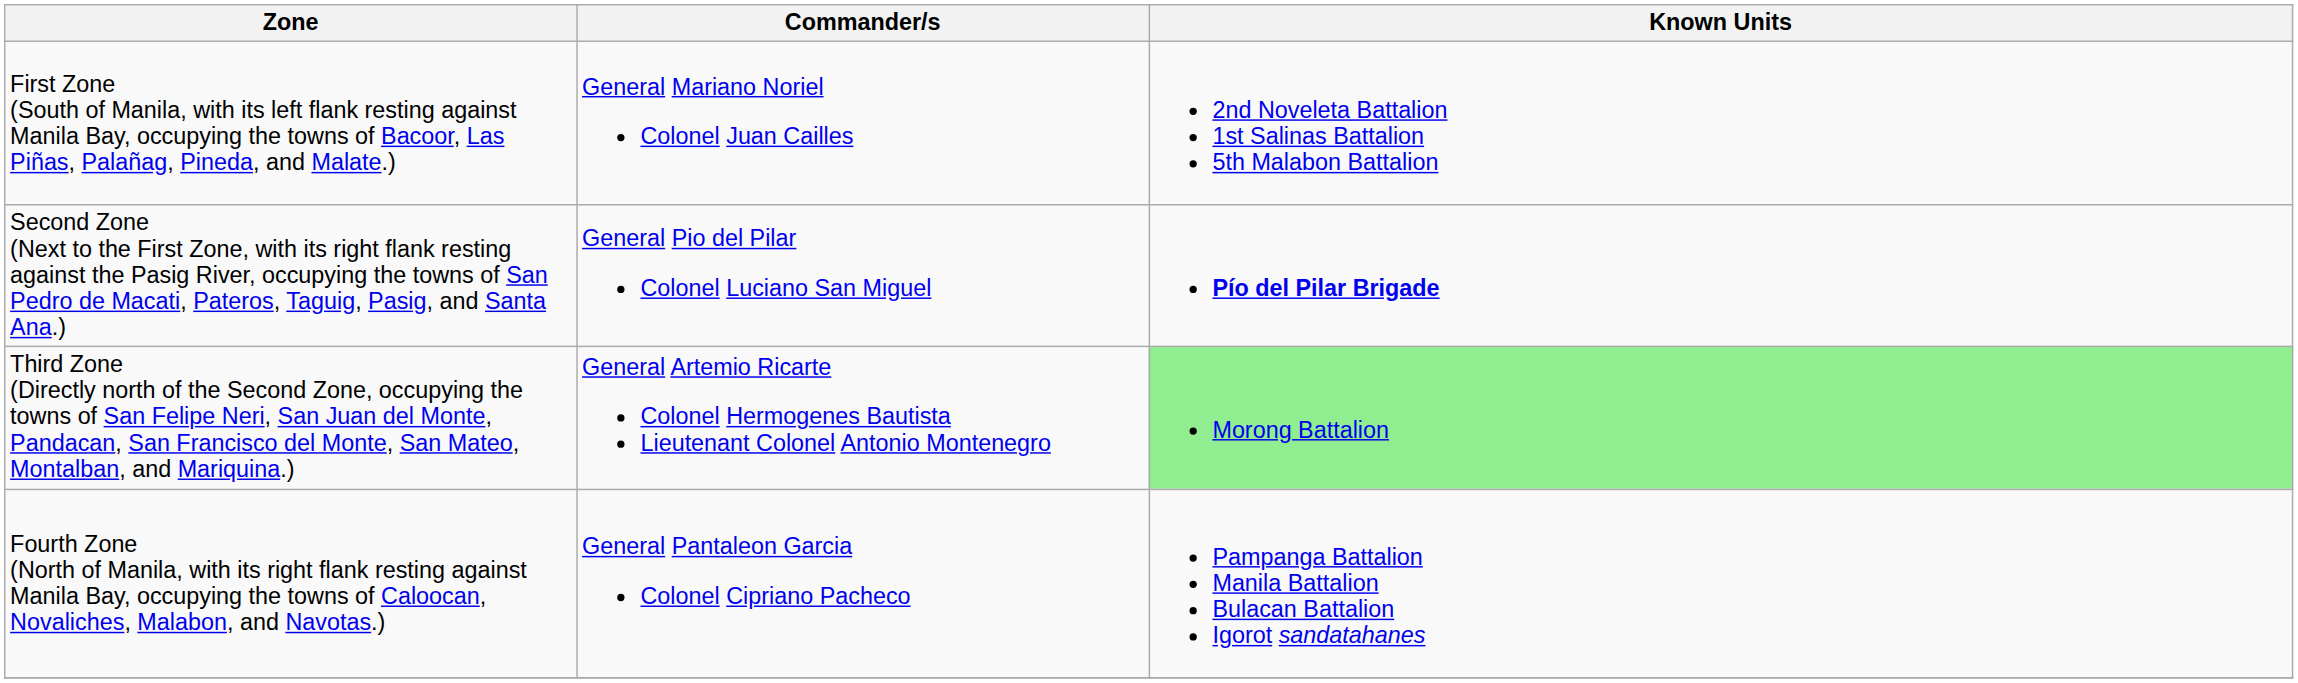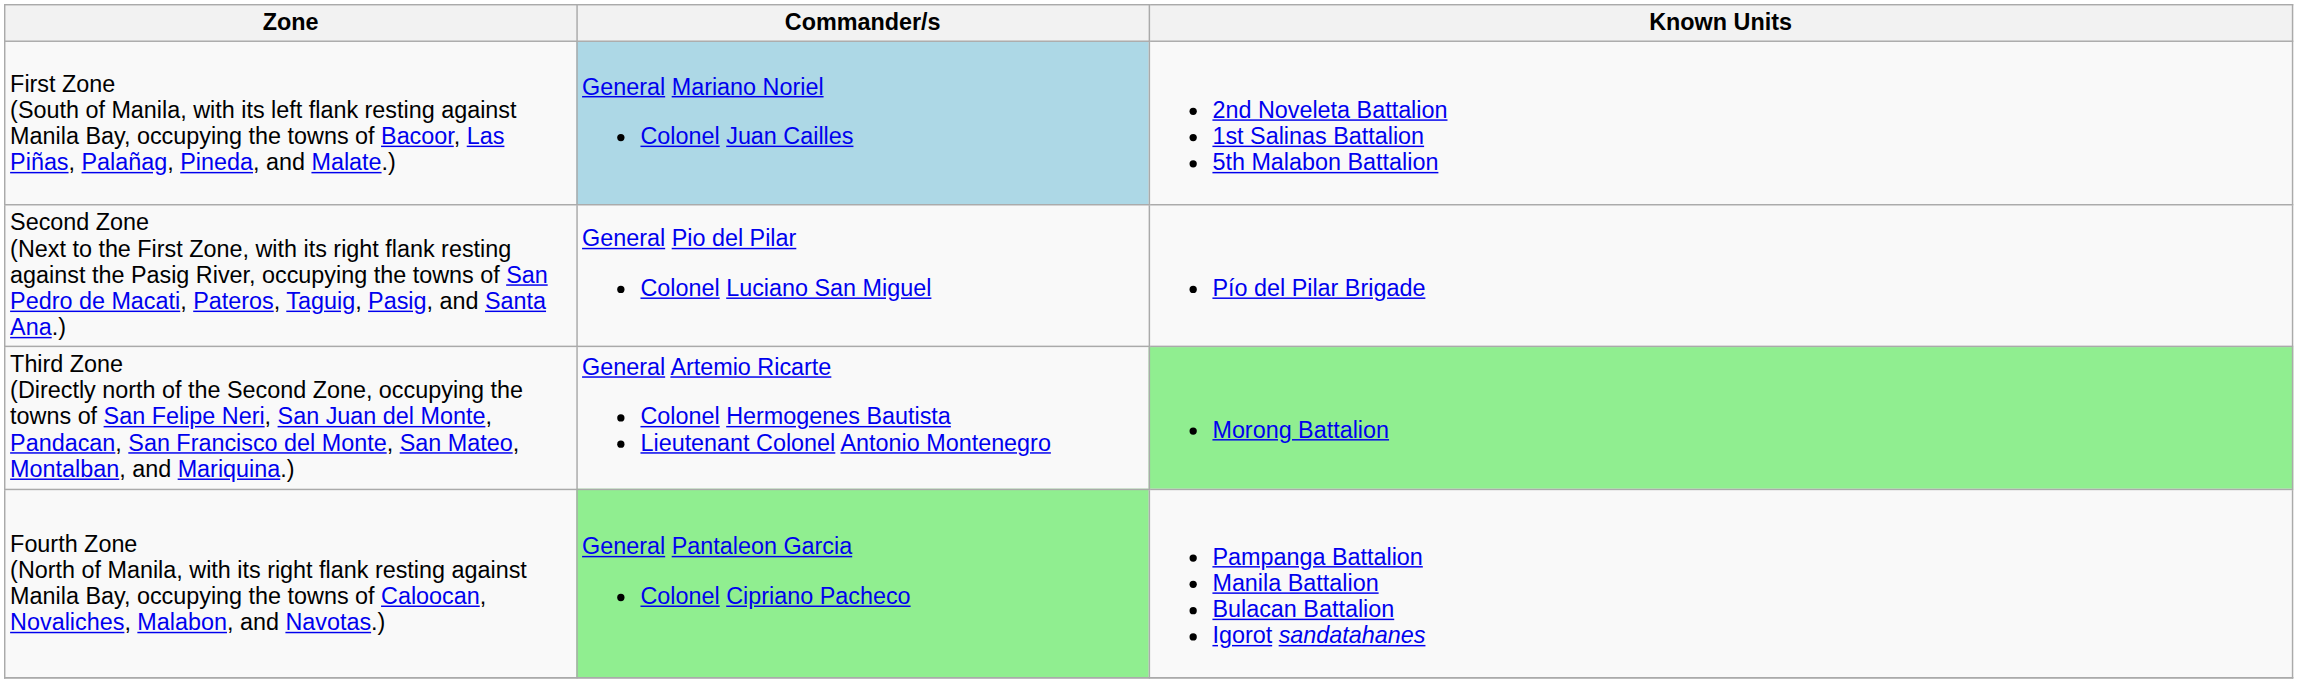(863, 111) no background -> (863, 111) lightblue background
(1721, 289) bold -> (1721, 289) normal
(863, 571) no background -> (863, 571) lightgreen background
